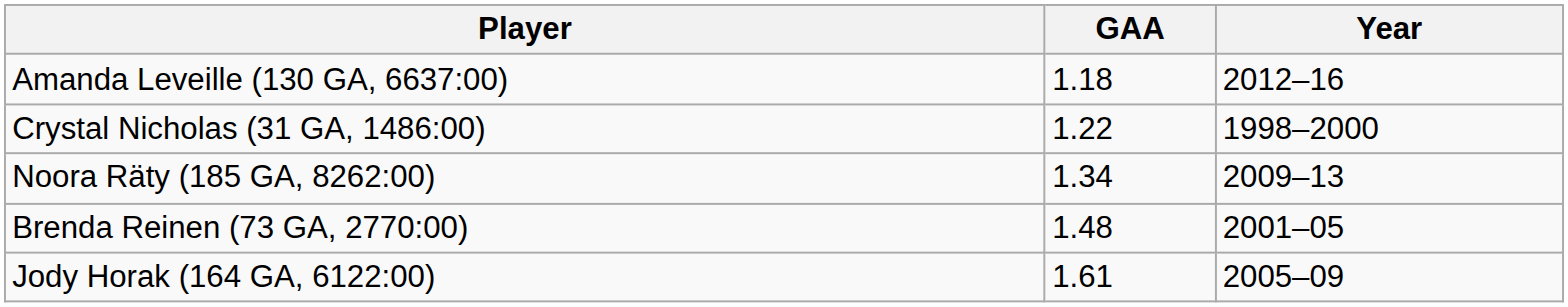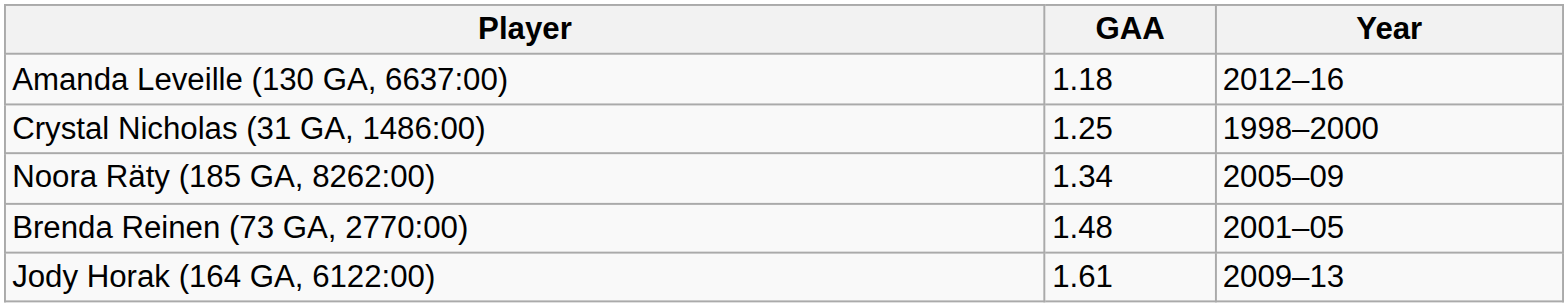(1082, 128) 1.22 -> (1082, 128) 1.25
(1283, 177) 2009–13 -> (1283, 177) 2005–09
(1283, 276) 2005–09 -> (1283, 276) 2009–13
